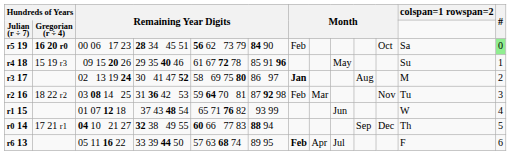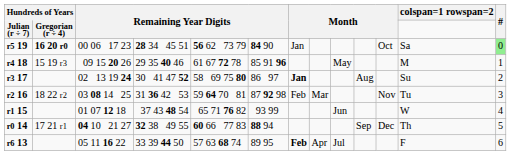(298, 46) Feb -> (297, 46) Jan
(405, 62) Su -> (405, 62) M
(405, 78) M -> (405, 78) Su
